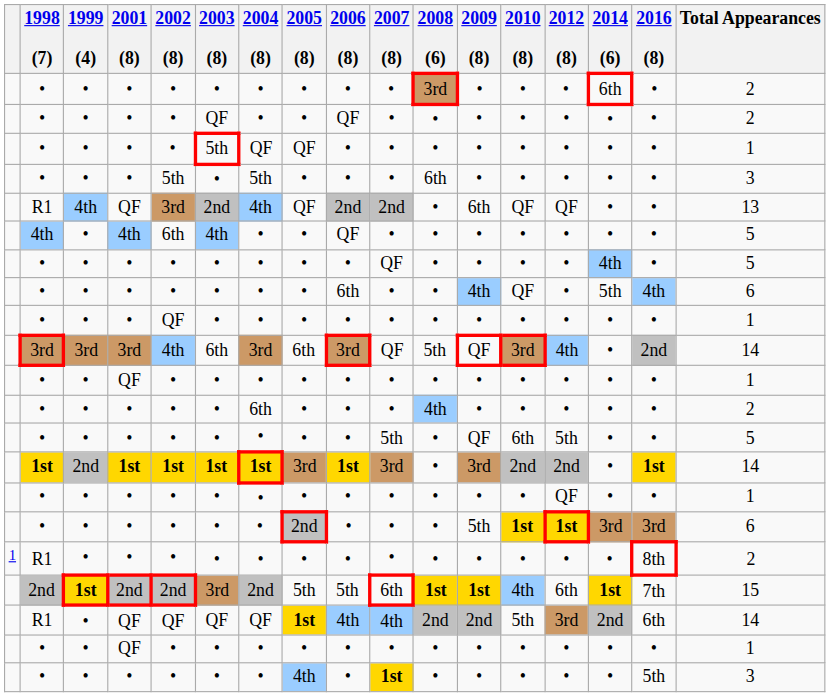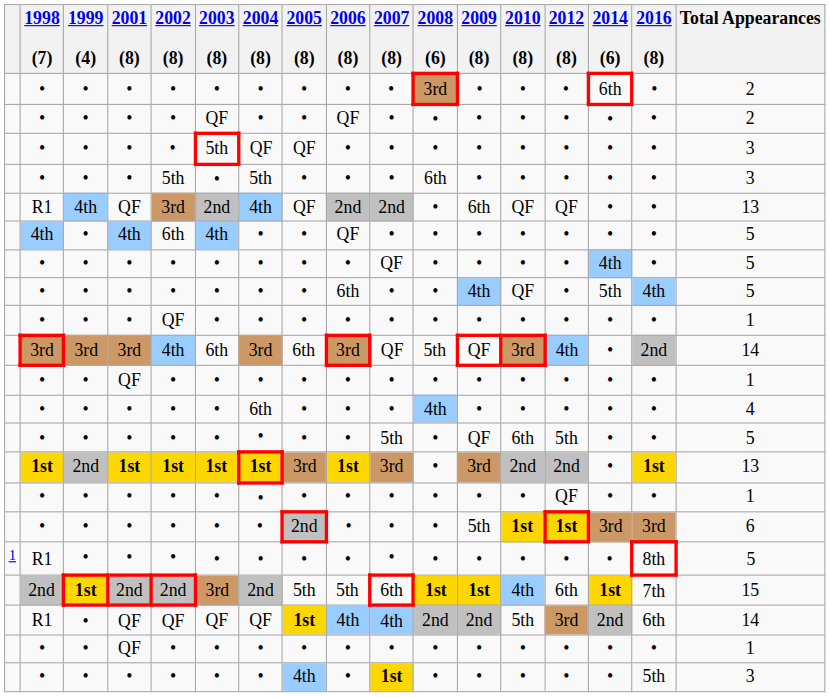(750, 148) 1 -> (750, 148) 3
(750, 291) 6 -> (750, 291) 5
(750, 408) 2 -> (750, 408) 4
(750, 467) 14 -> (750, 467) 13
(751, 558) 2 -> (751, 558) 5
